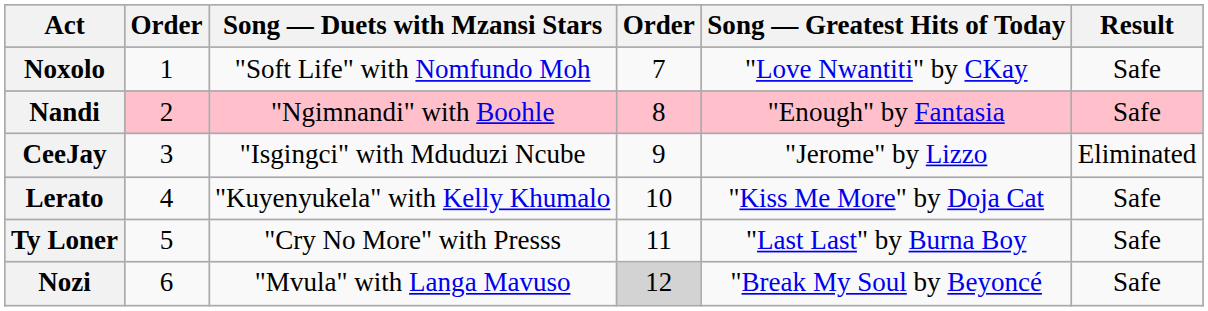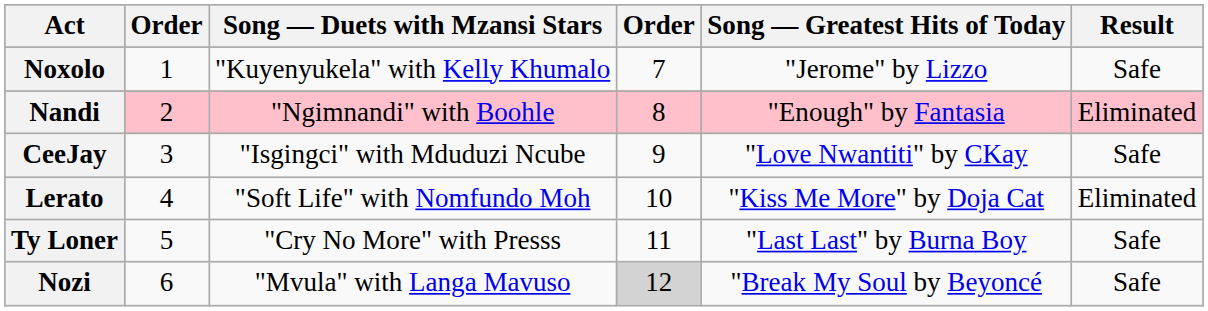(413, 68) "Soft Life" with Nomfundo Moh -> (413, 68) "Kuyenyukela" with Kelly Khumalo
(886, 68) "Love Nwantiti" by CKay -> (886, 68) "Jerome" by Lizzo
(1137, 111) Safe -> (1137, 111) Eliminated
(886, 154) "Jerome" by Lizzo -> (886, 154) "Love Nwantiti" by CKay
(1137, 154) Eliminated -> (1137, 154) Safe
(413, 197) "Kuyenyukela" with Kelly Khumalo -> (413, 197) "Soft Life" with Nomfundo Moh
(1137, 197) Safe -> (1137, 197) Eliminated
